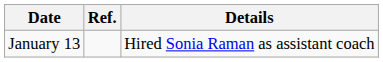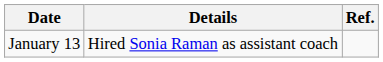columns swapped: (249, 17) <-> (102, 17)
